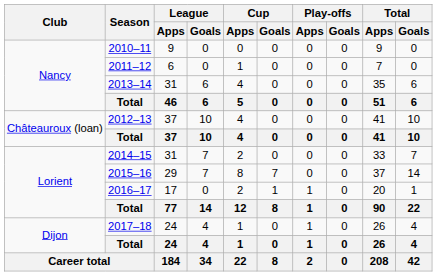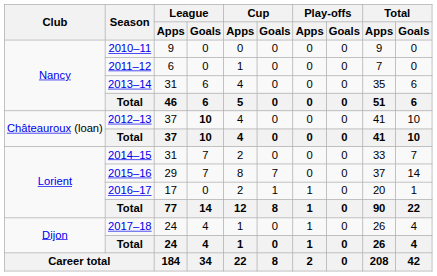(205, 119) normal -> (205, 119) bold
